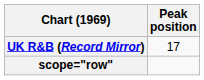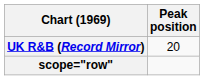(173, 46) 17 -> (173, 46) 20
